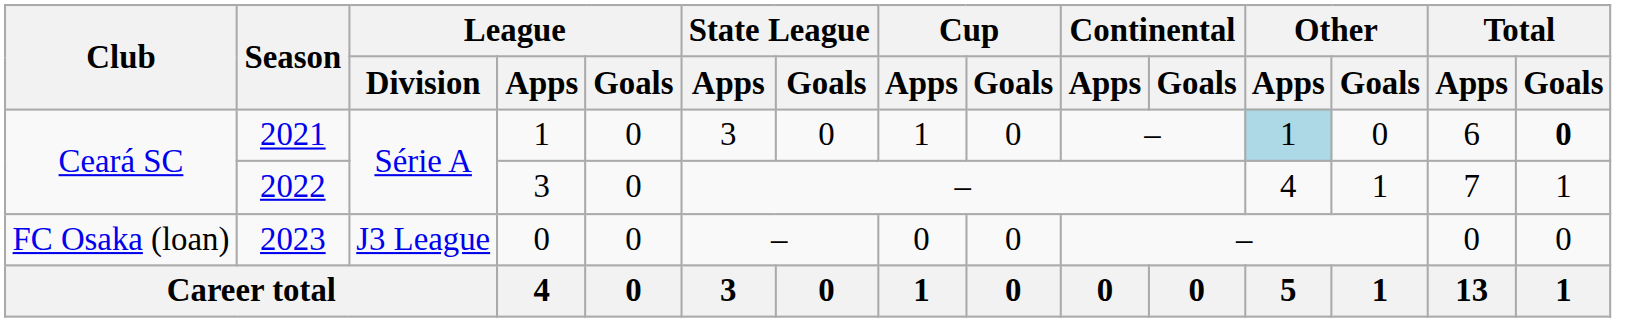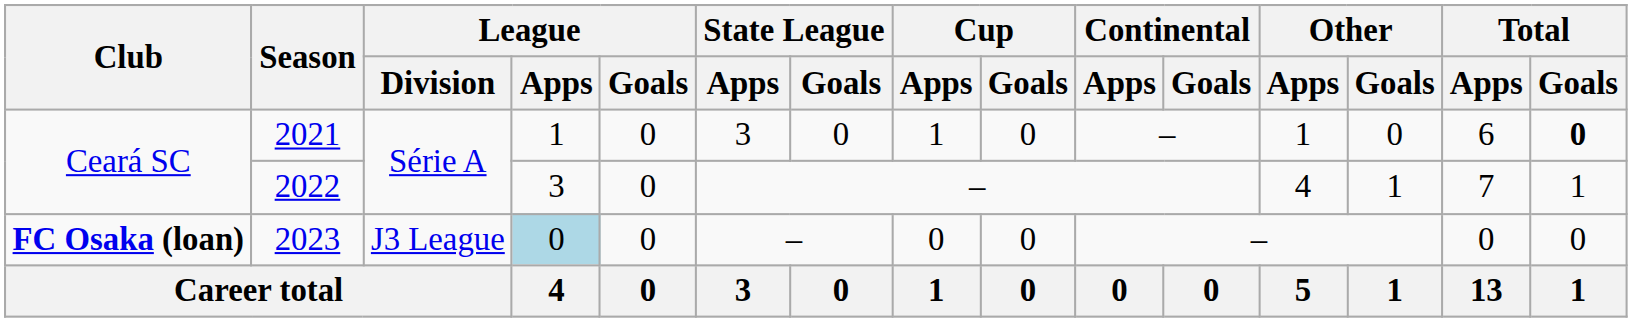(1288, 134) lightblue background -> (1303, 134) no background
(121, 238) normal -> (128, 238) bold
(542, 238) no background -> (556, 238) lightblue background
